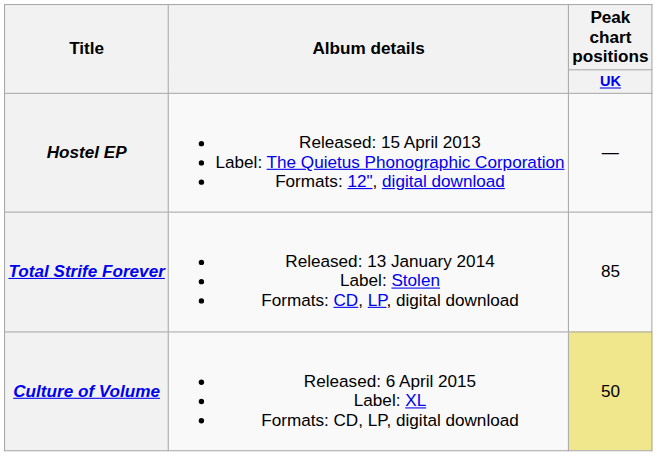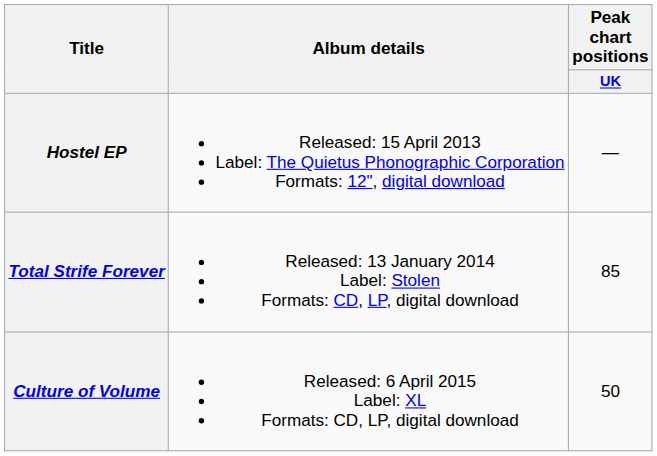(610, 391) khaki background -> (610, 391) no background
